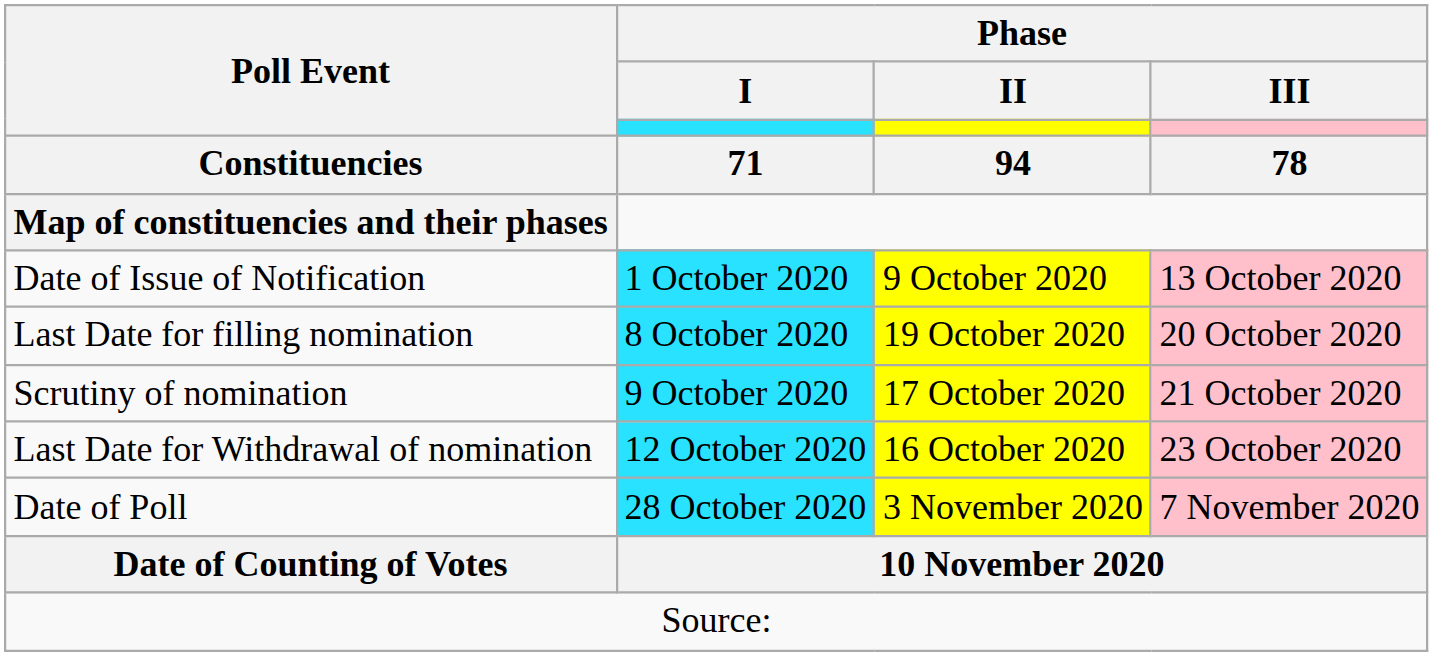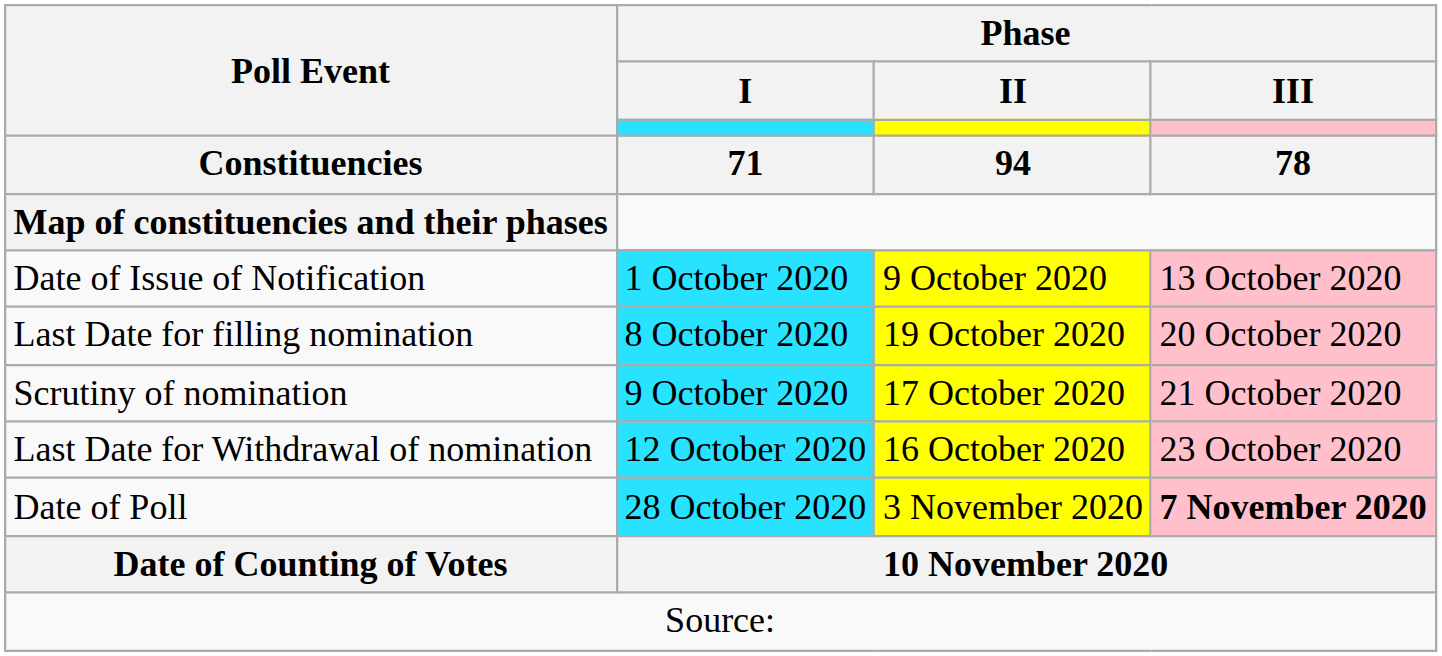(1289, 506) normal -> (1293, 506) bold
